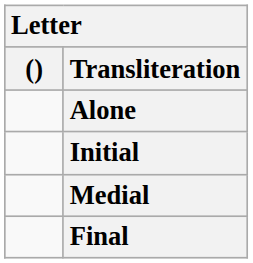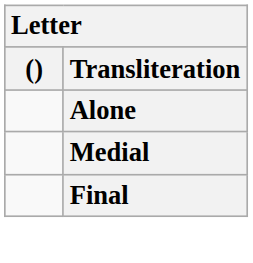- row: (104, 152)
